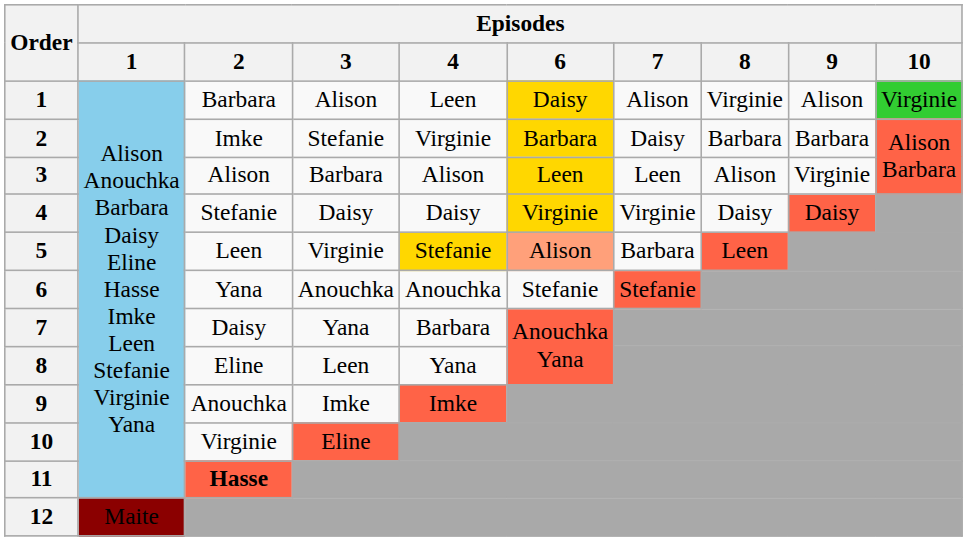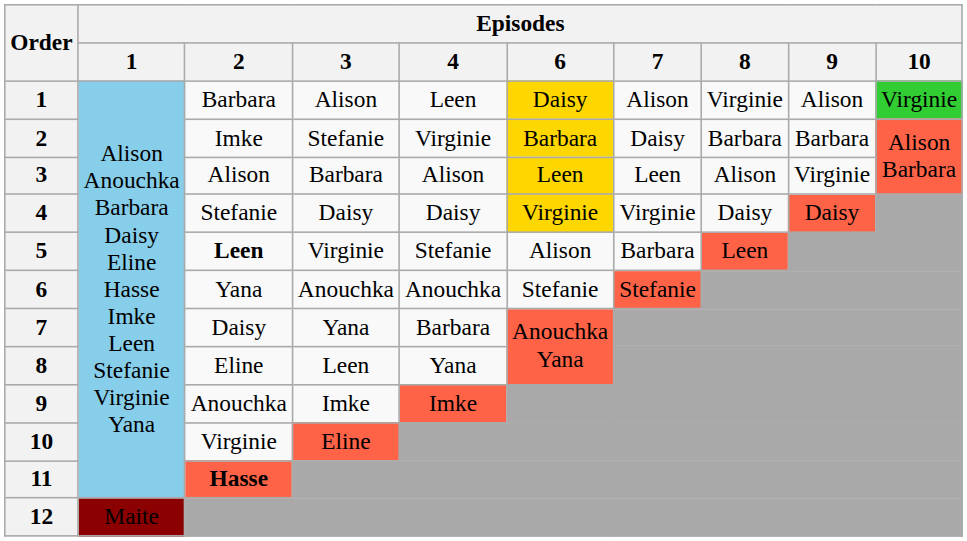(239, 250) normal -> (239, 250) bold
(453, 250) gold background -> (453, 250) no background
(560, 250) lightsalmon background -> (560, 250) no background
